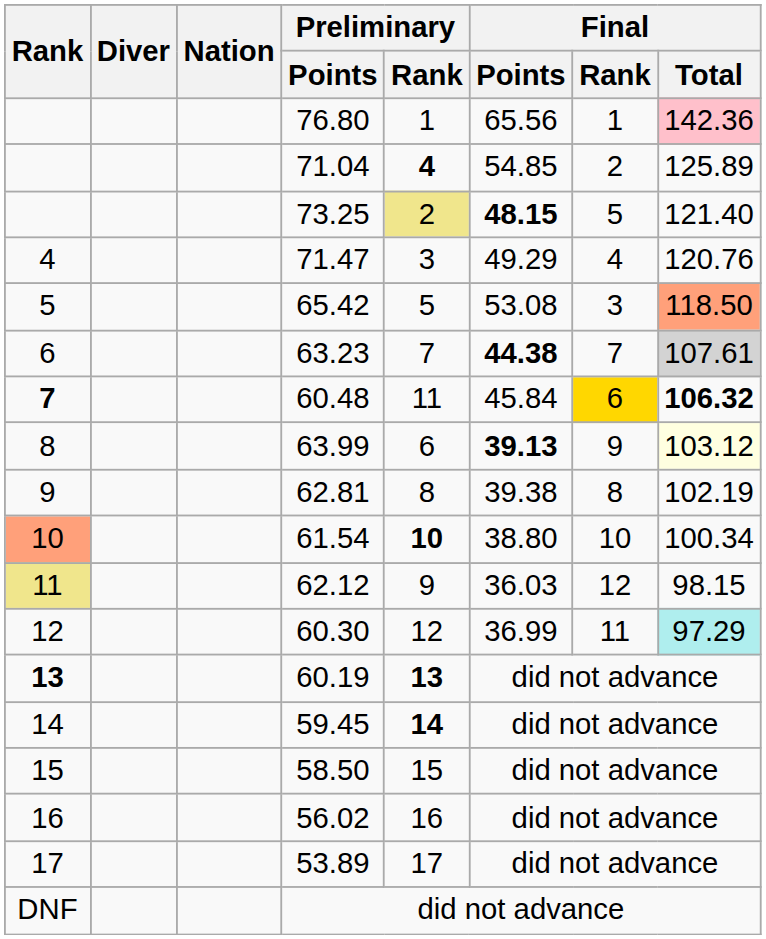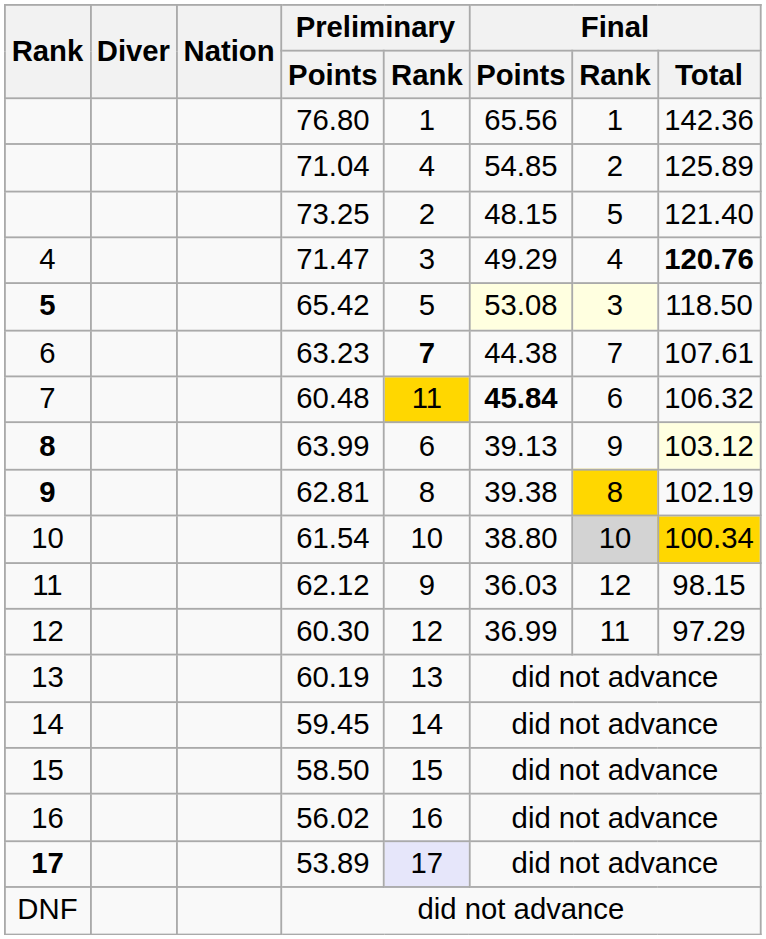(709, 120) pink background -> (709, 120) no background
(427, 167) bold -> (427, 167) normal
(427, 213) khaki background -> (427, 213) no background
(521, 213) bold -> (521, 213) normal
(709, 259) normal -> (709, 259) bold
(47, 306) normal -> (47, 306) bold
(521, 306) no background -> (521, 306) lightyellow background
(615, 306) no background -> (615, 306) lightyellow background
(709, 306) lightsalmon background -> (709, 306) no background
(427, 352) normal -> (427, 352) bold
(521, 352) bold -> (521, 352) normal
(709, 352) lightgrey background -> (709, 352) no background
(47, 399) bold -> (47, 399) normal
(427, 399) no background -> (427, 399) gold background
(521, 399) normal -> (521, 399) bold
(615, 399) gold background -> (615, 399) no background
(709, 399) bold -> (709, 399) normal
(47, 445) normal -> (47, 445) bold
(521, 445) bold -> (521, 445) normal
(47, 492) normal -> (47, 492) bold
(615, 492) no background -> (615, 492) gold background
(47, 538) lightsalmon background -> (47, 538) no background
(427, 538) bold -> (427, 538) normal
(615, 538) no background -> (615, 538) lightgrey background
(709, 538) no background -> (709, 538) gold background
(47, 584) khaki background -> (47, 584) no background
(709, 631) paleturquoise background -> (709, 631) no background
(47, 677) bold -> (47, 677) normal
(427, 677) bold -> (427, 677) normal
(427, 724) bold -> (427, 724) normal
(47, 863) normal -> (47, 863) bold
(427, 863) no background -> (427, 863) lavender background
